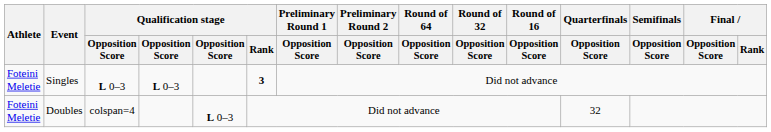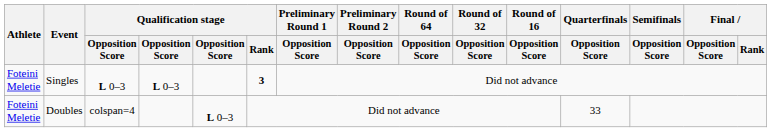(595, 111) 32 -> (595, 111) 33
